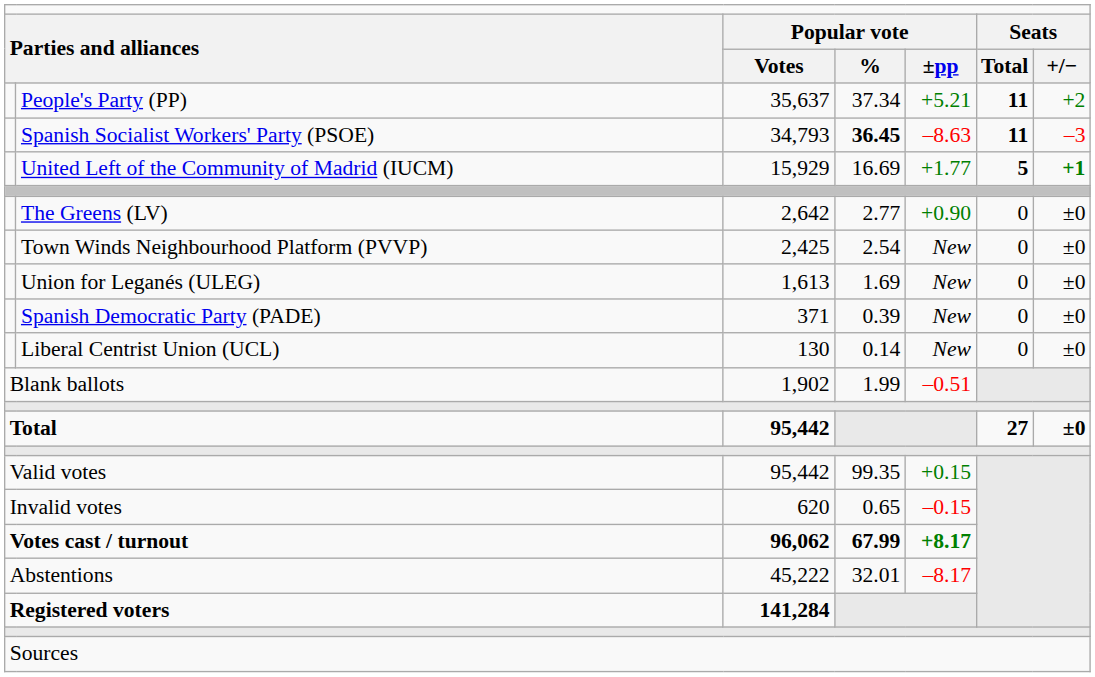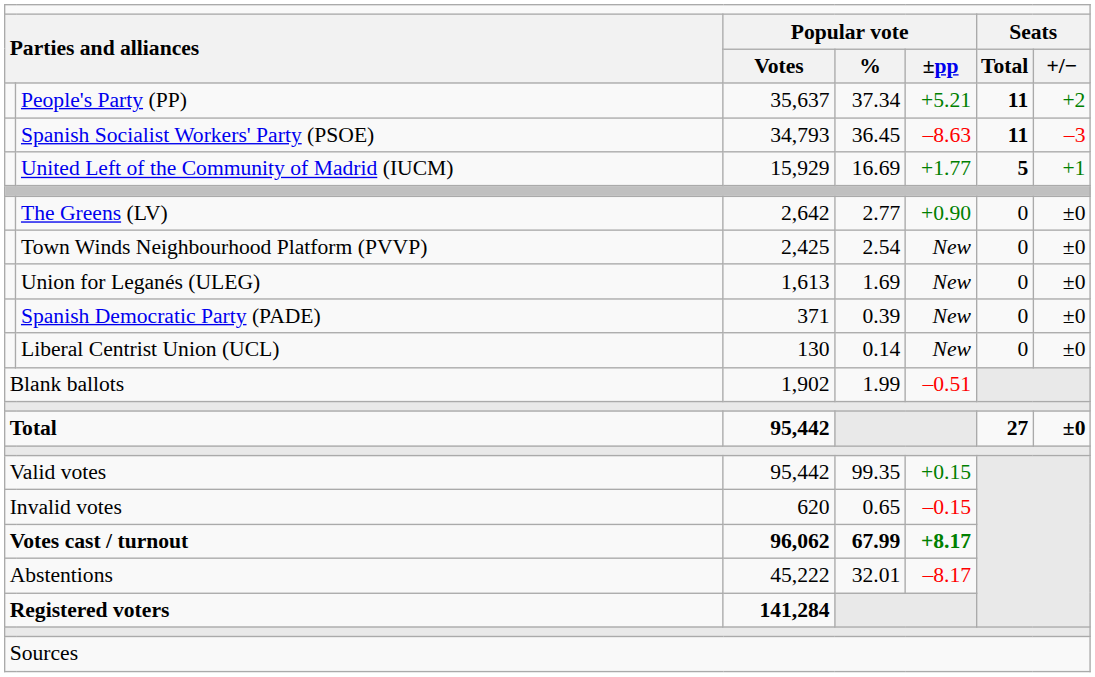(876, 134) bold -> (876, 134) normal
(1074, 168) bold -> (1074, 168) normal
